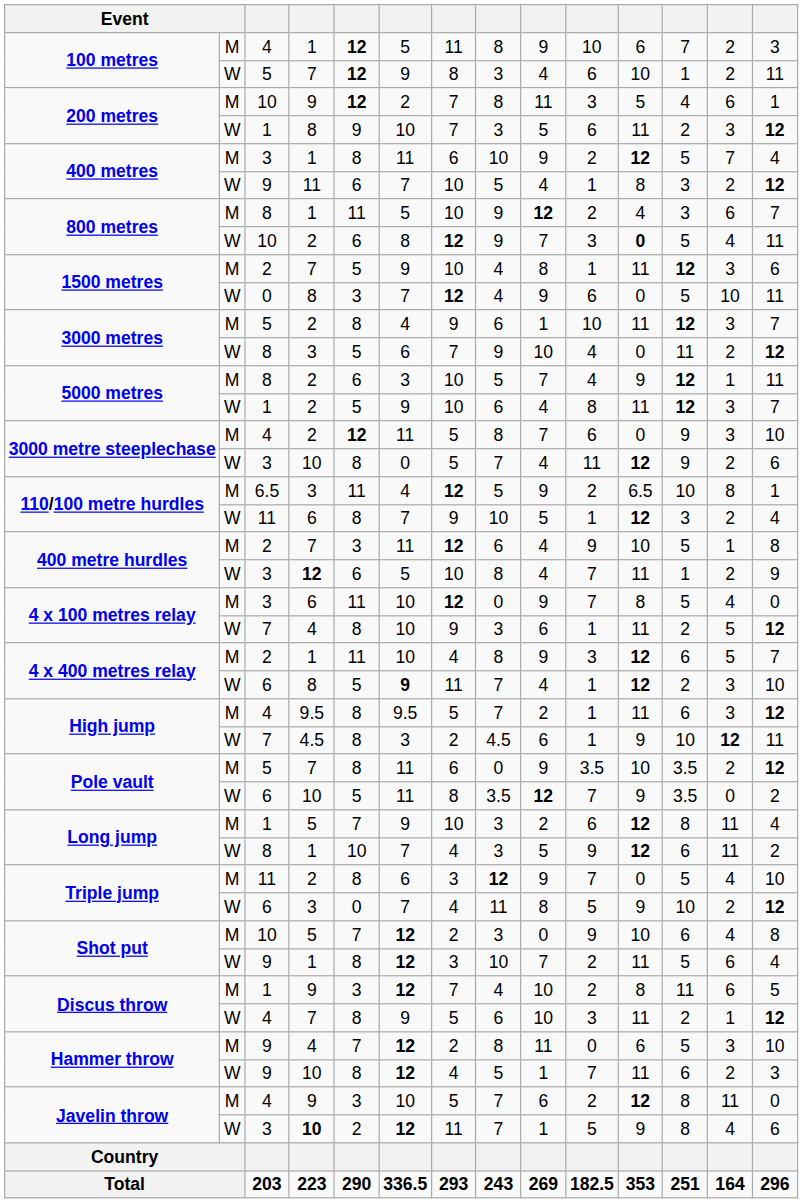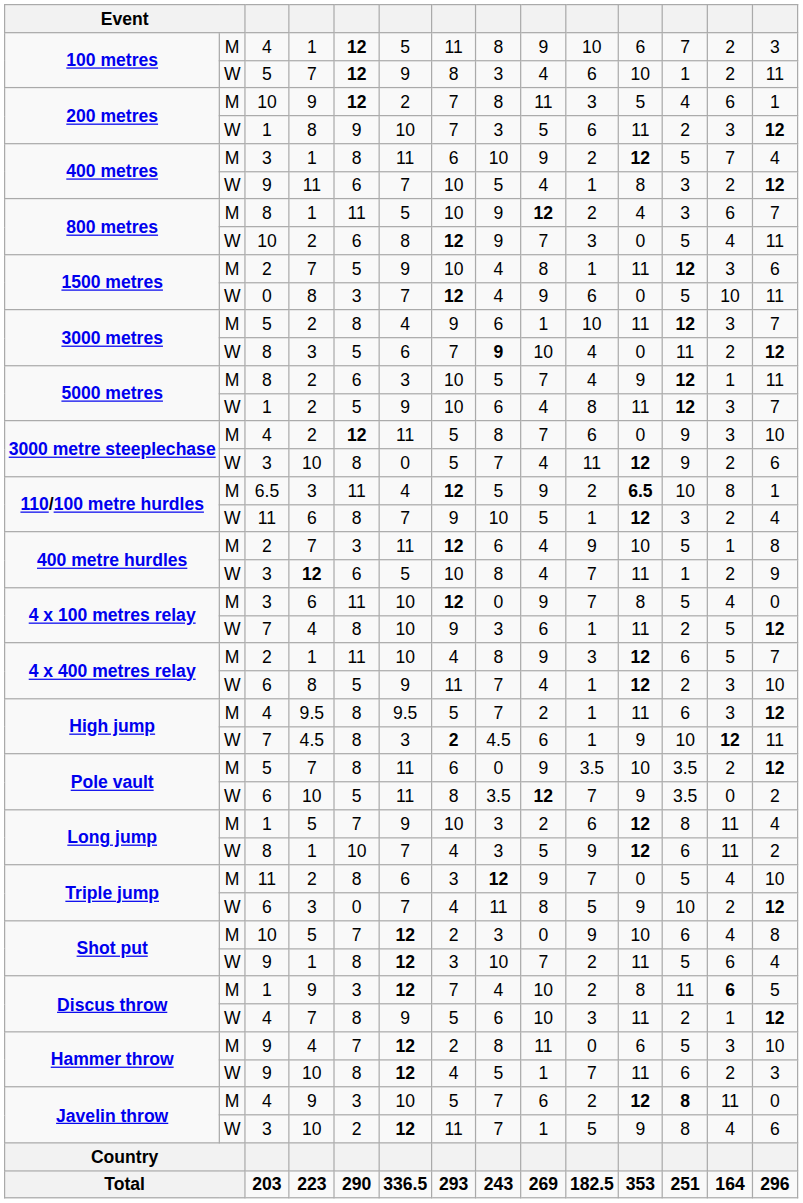(640, 241) bold -> (640, 241) normal
(499, 352) normal -> (499, 352) bold
(640, 491) normal -> (640, 491) bold
(405, 685) bold -> (405, 685) normal
(454, 741) normal -> (454, 741) bold
(730, 990) normal -> (730, 990) bold
(685, 1101) normal -> (685, 1101) bold
(312, 1129) bold -> (312, 1129) normal
